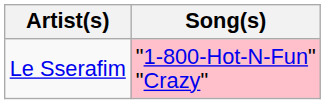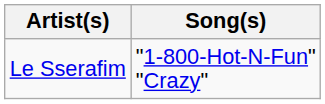(226, 68) pink background -> (226, 68) no background
